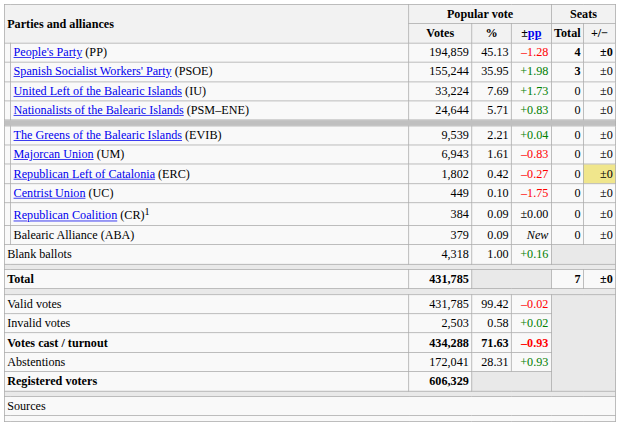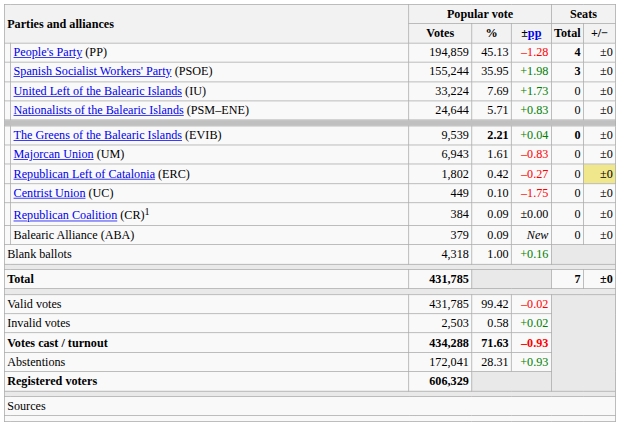(606, 52) bold -> (606, 52) normal
(498, 135) normal -> (498, 135) bold
(578, 135) normal -> (578, 135) bold
